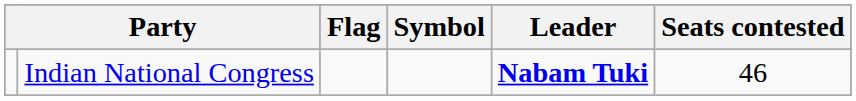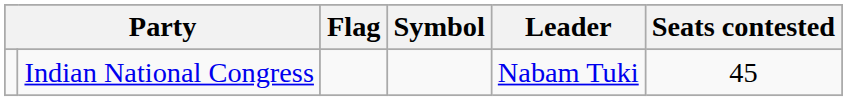(573, 71) bold -> (568, 71) normal
(753, 71) 46 -> (743, 71) 45
